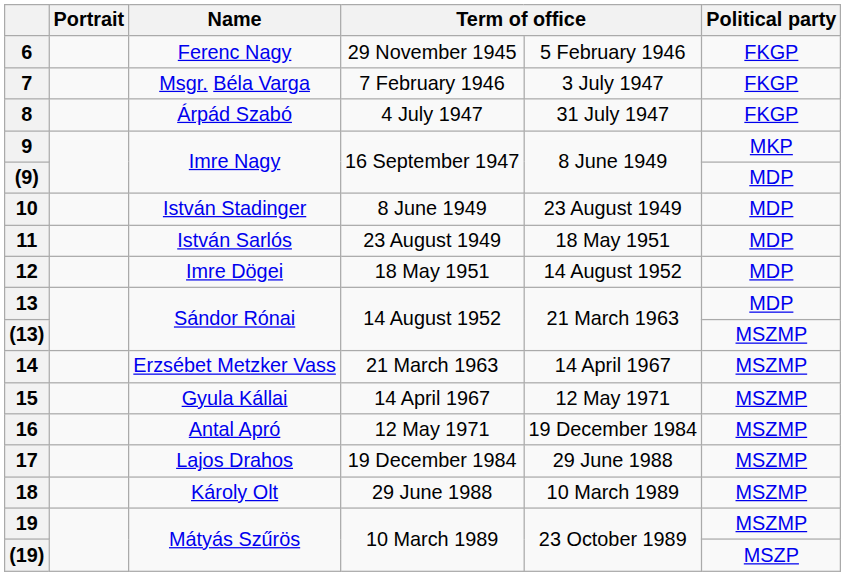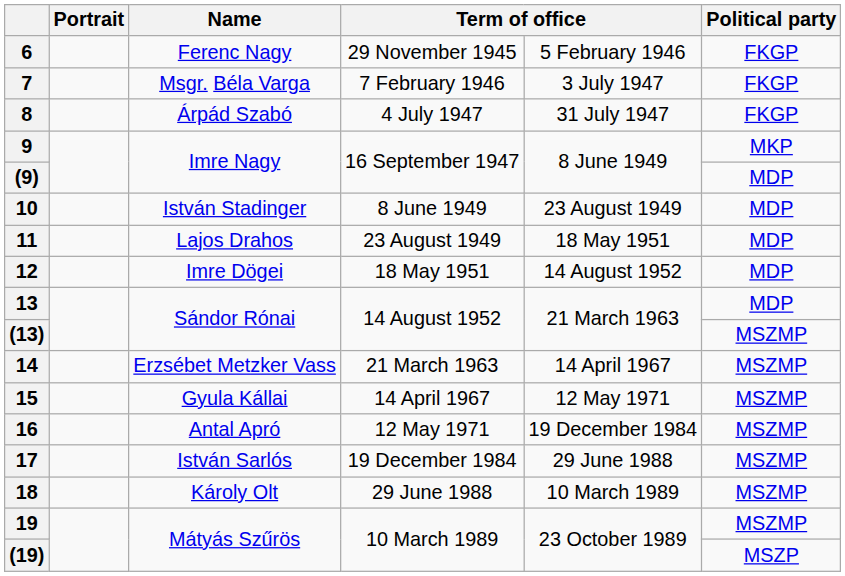(235, 240) István Sarlós -> (235, 240) Lajos Drahos
(235, 460) Lajos Drahos -> (235, 460) István Sarlós
